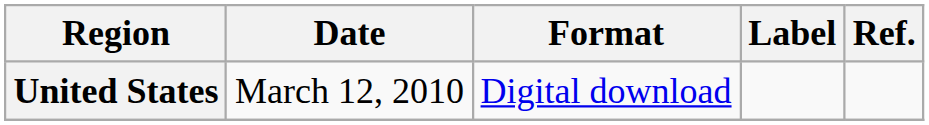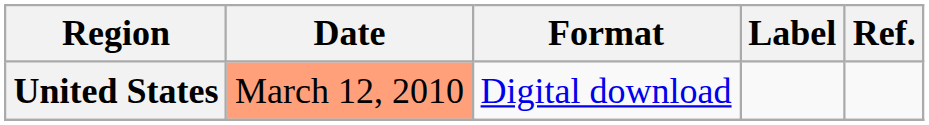(349, 90) no background -> (349, 90) lightsalmon background
